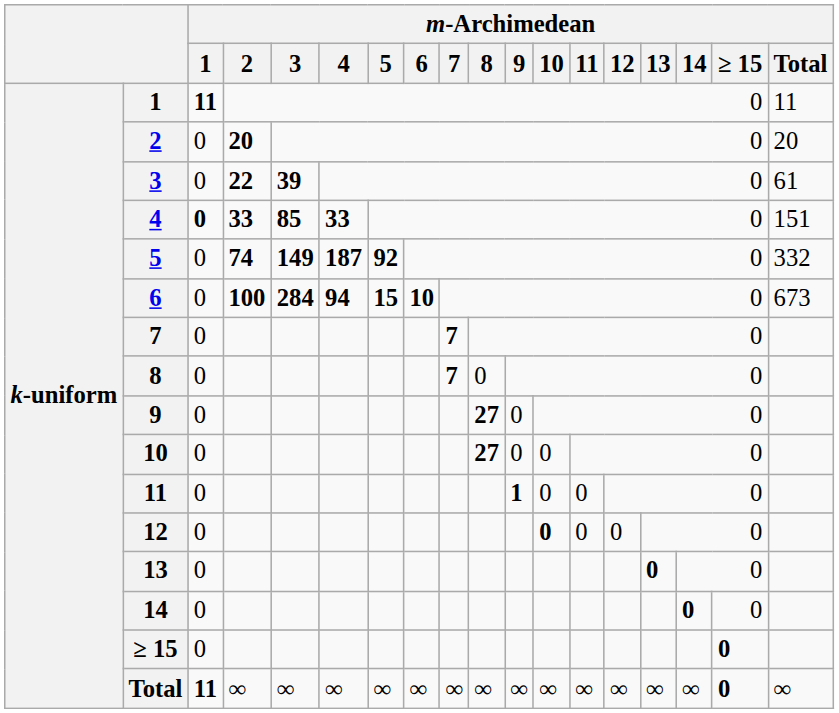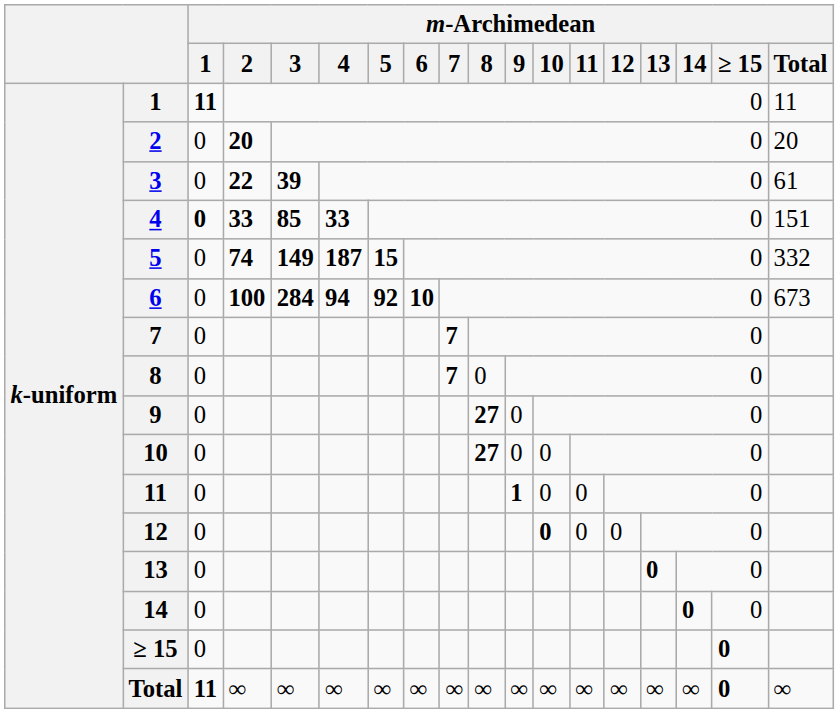(386, 258) 92 -> (386, 258) 15
(386, 297) 15 -> (386, 297) 92
